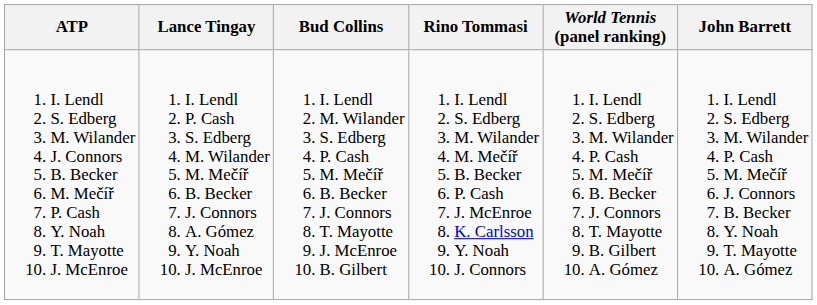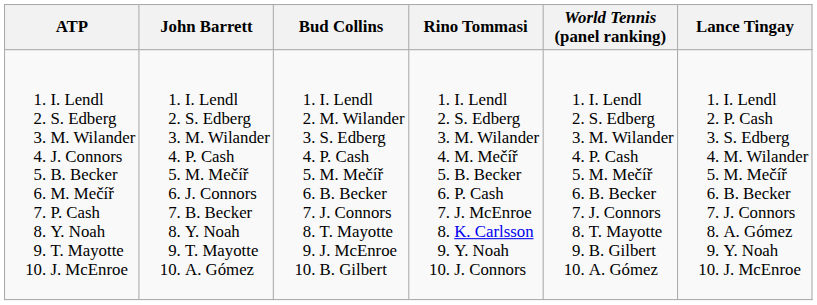columns swapped: (206, 27) <-> (745, 27)
